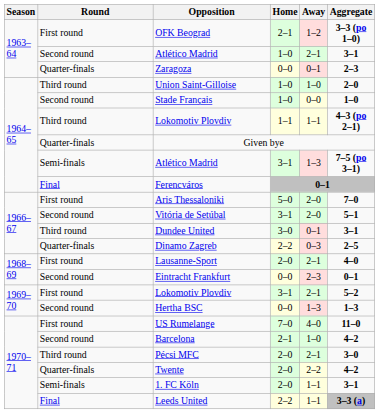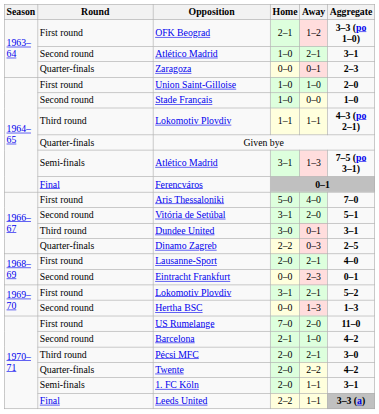(63, 85) Third round -> (61, 85) First round
(314, 199) 2–0 -> (314, 199) 4–0
(314, 323) 4–0 -> (314, 323) 2–0
